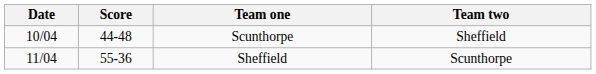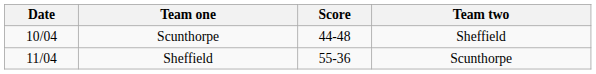columns swapped: (262, 15) <-> (116, 15)
